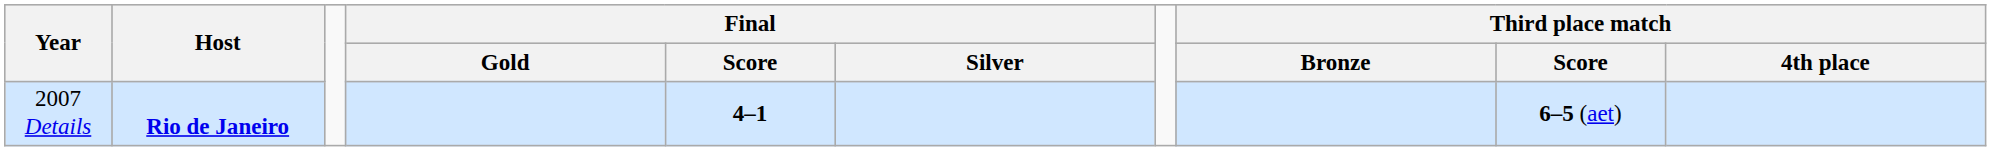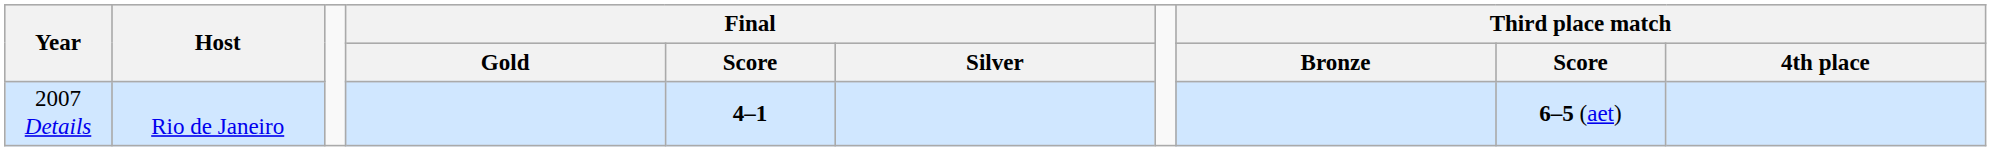(218, 127) bold -> (218, 127) normal
